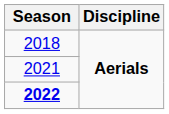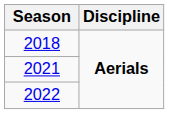(42, 95) bold -> (42, 95) normal
